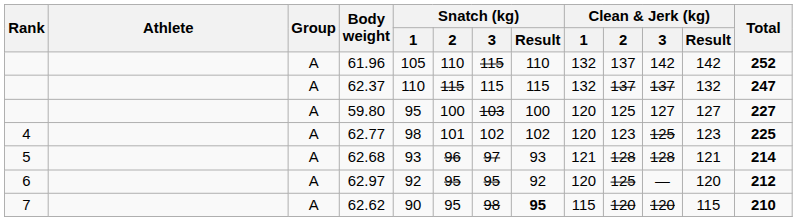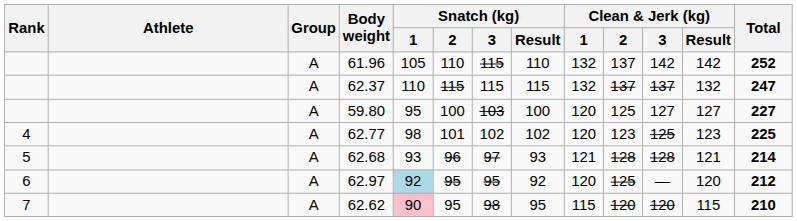(413, 181) no background -> (413, 181) lightblue background
(413, 205) no background -> (413, 205) pink background
(538, 205) bold -> (538, 205) normal
